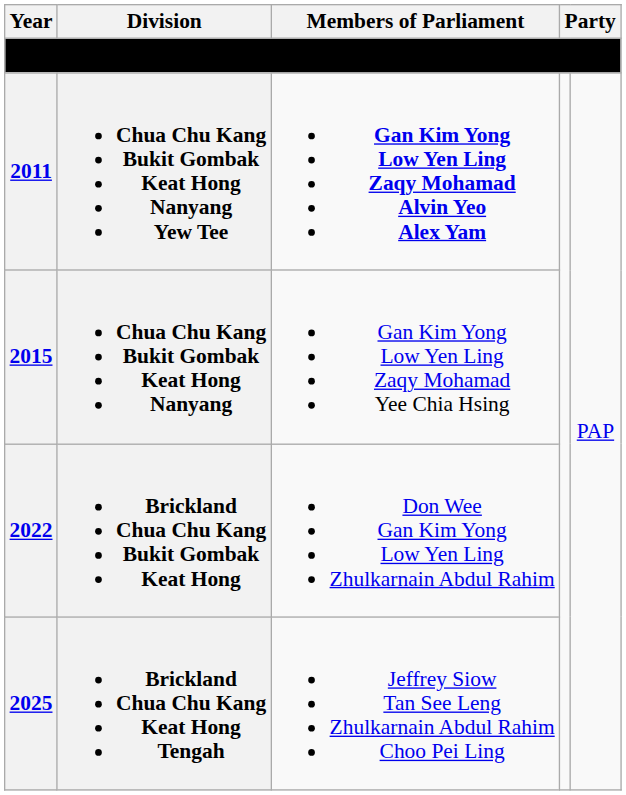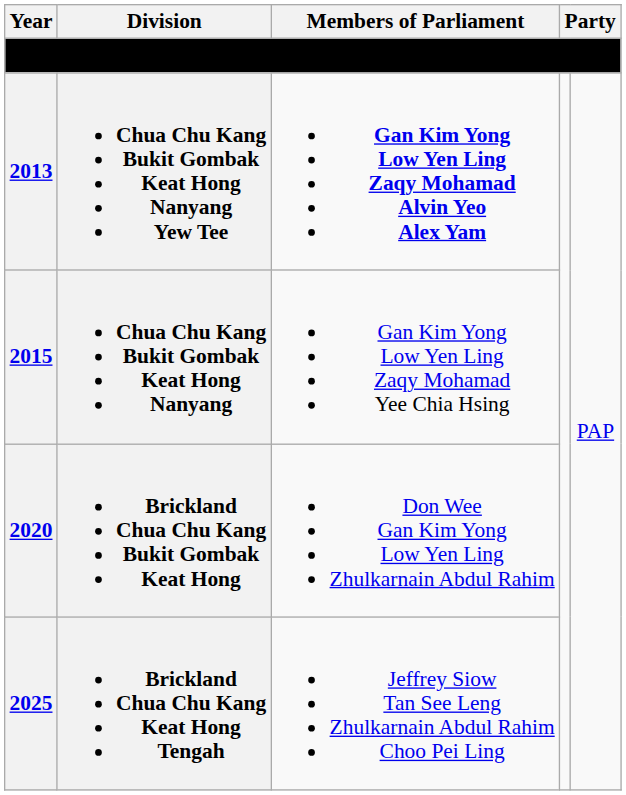(31, 171) 2011 -> (31, 171) 2013
(31, 530) 2022 -> (31, 530) 2020
